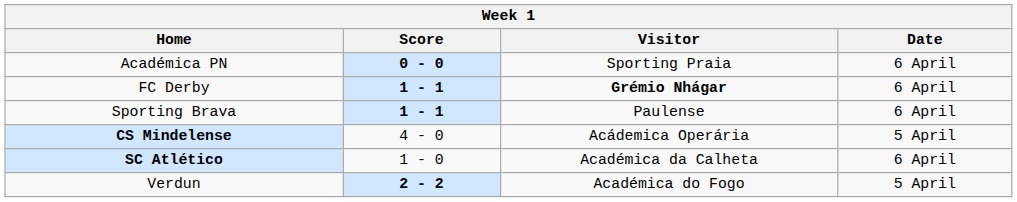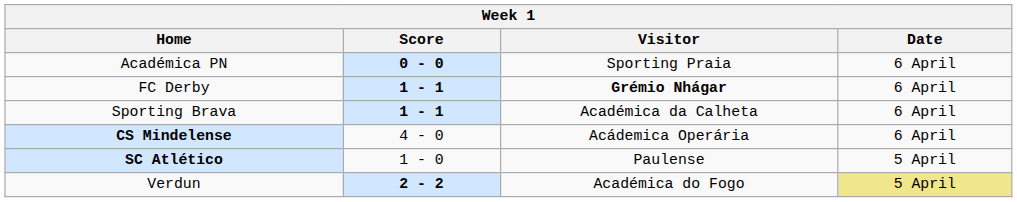(669, 113) Paulense -> (669, 113) Académica da Calheta
(925, 137) 5 April -> (925, 137) 6 April
(669, 160) Académica da Calheta -> (669, 160) Paulense
(925, 160) 6 April -> (925, 160) 5 April
(925, 184) no background -> (925, 184) khaki background
